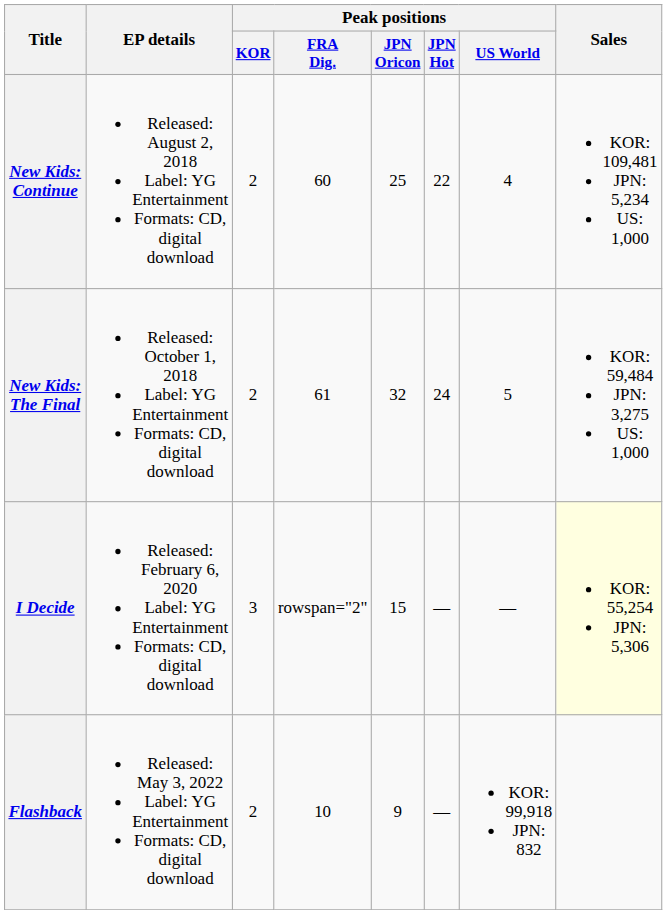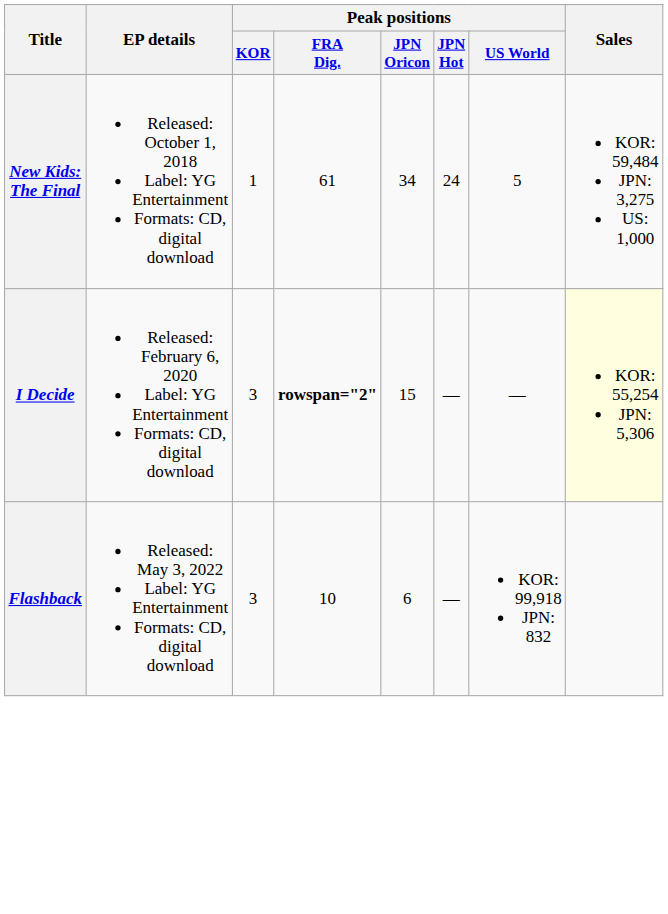- row: (45, 181)
(253, 394) 2 -> (253, 181) 1
(398, 394) 32 -> (407, 181) 34
(323, 608) normal -> (327, 394) bold
(253, 812) 2 -> (253, 598) 3
(398, 812) 9 -> (407, 598) 6
